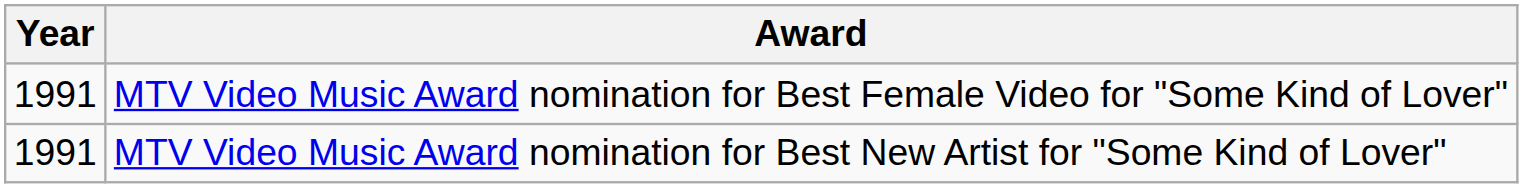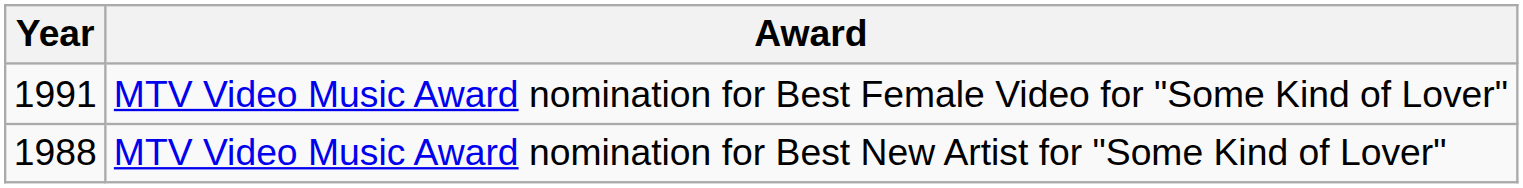(55, 152) 1991 -> (55, 152) 1988
